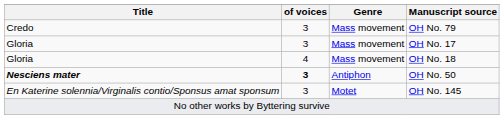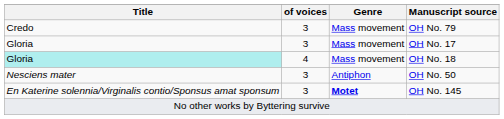(20, 59) no background -> (20, 59) paleturquoise background
(43, 75) bold -> (41, 75) normal
(305, 75) bold -> (305, 75) normal
(344, 91) normal -> (345, 91) bold
